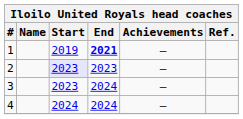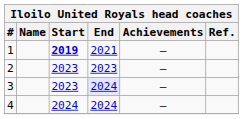(65, 50) normal -> (65, 50) bold
(104, 50) bold -> (104, 50) normal
(65, 68) lavender background -> (65, 68) no background
(104, 86) no background -> (104, 86) lavender background
